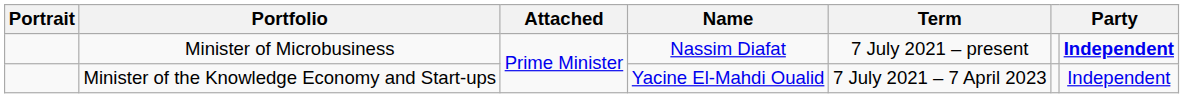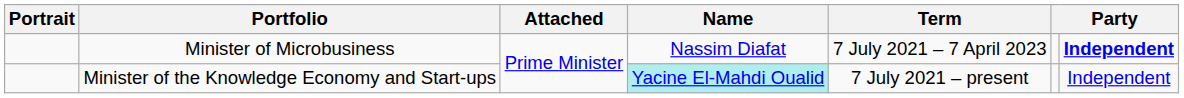(940, 48) 7 July 2021 – present -> (940, 48) 7 July 2021 – 7 April 2023
(728, 78) no background -> (728, 78) paleturquoise background
(940, 78) 7 July 2021 – 7 April 2023 -> (940, 78) 7 July 2021 – present
